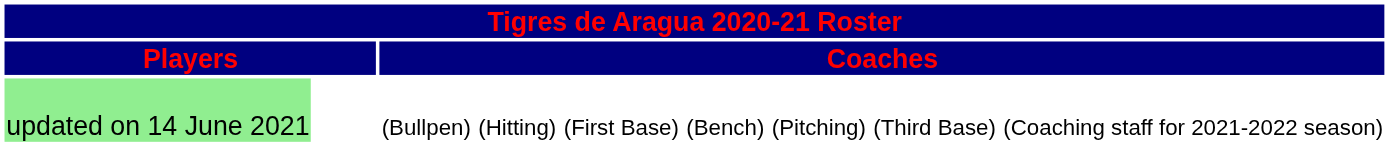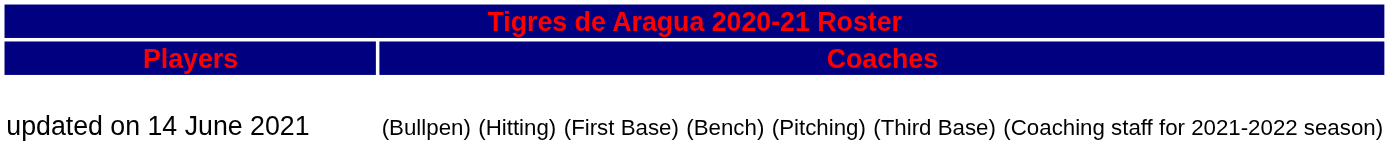(158, 125) lightgreen background -> (158, 125) no background
